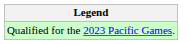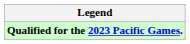(91, 30) normal -> (95, 30) bold
